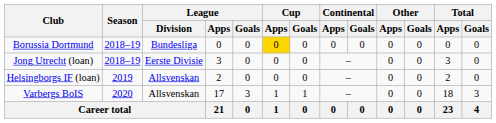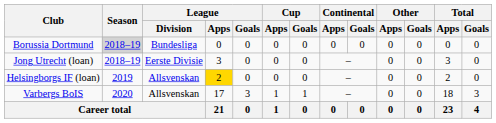(122, 45) no background -> (122, 45) lightgrey background
(276, 45) gold background -> (276, 45) no background
(219, 77) no background -> (219, 77) gold background
